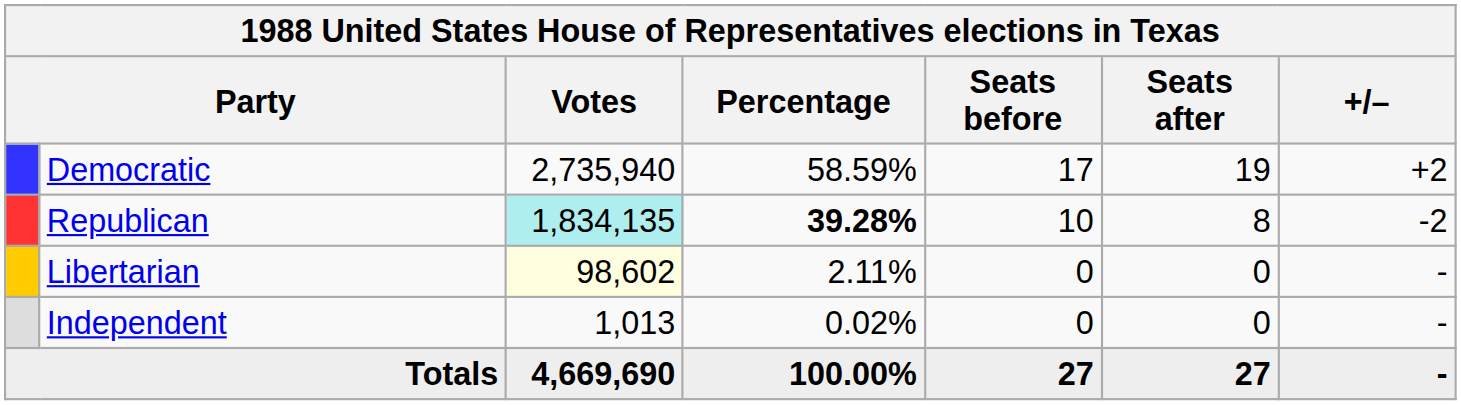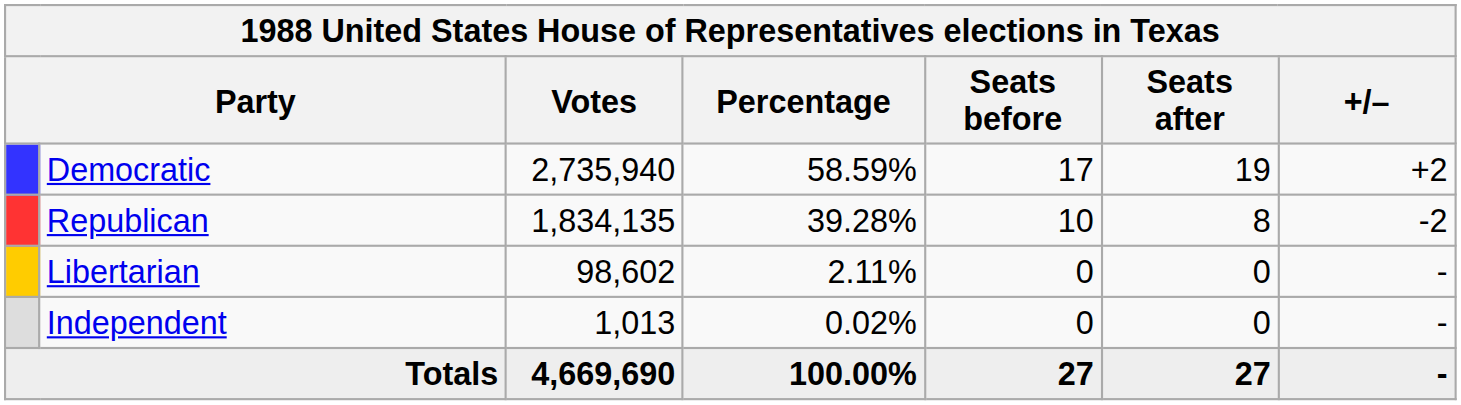(603, 221) paleturquoise background -> (603, 221) no background
(862, 221) bold -> (862, 221) normal
(626, 272) lightyellow background -> (626, 272) no background
